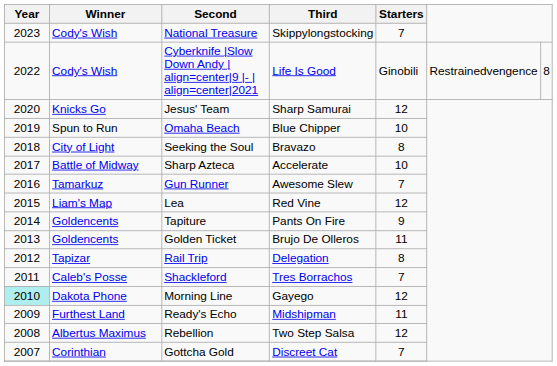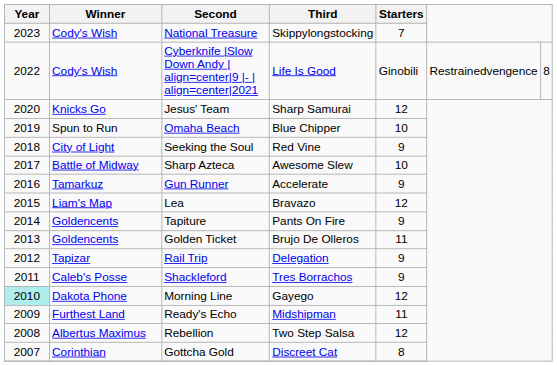(294, 147) Bravazo -> (296, 147) Red Vine
(401, 147) 8 -> (401, 147) 9
(300, 165) Accelerate -> (312, 165) Awesome Slew
(312, 184) Awesome Slew -> (300, 184) Accelerate
(401, 184) 7 -> (401, 184) 9
(296, 203) Red Vine -> (294, 203) Bravazo
(401, 259) 8 -> (401, 259) 9
(401, 277) 7 -> (401, 277) 9
(401, 352) 7 -> (401, 352) 8
